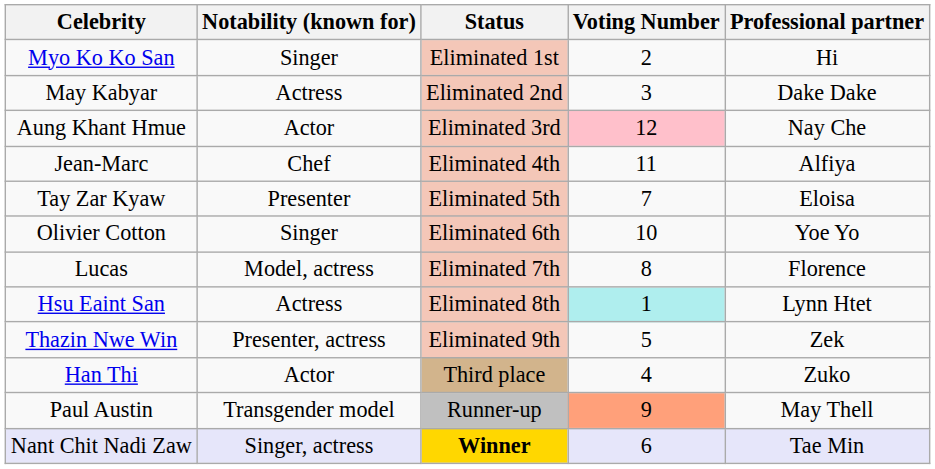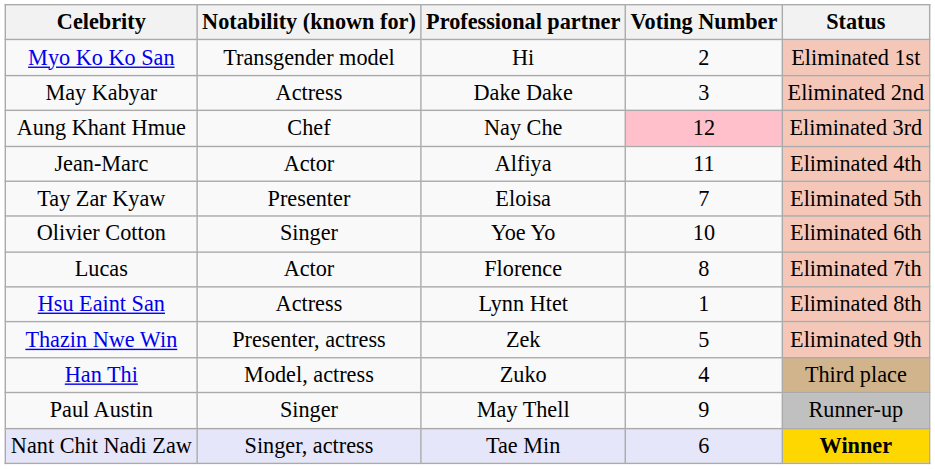columns swapped: (827, 22) <-> (494, 22)
(309, 57) Singer -> (309, 57) Transgender model
(309, 127) Actor -> (309, 127) Chef
(309, 163) Chef -> (309, 163) Actor
(309, 269) Model, actress -> (309, 269) Actor
(646, 304) paleturquoise background -> (704, 304) no background
(309, 374) Actor -> (309, 374) Model, actress
(309, 410) Transgender model -> (309, 410) Singer
(646, 410) lightsalmon background -> (704, 410) no background
